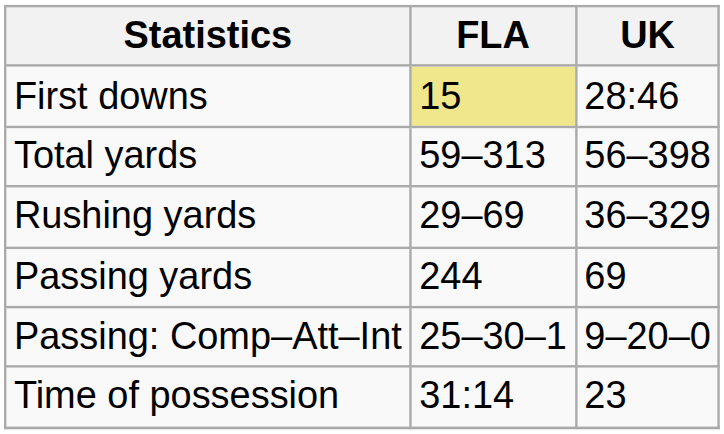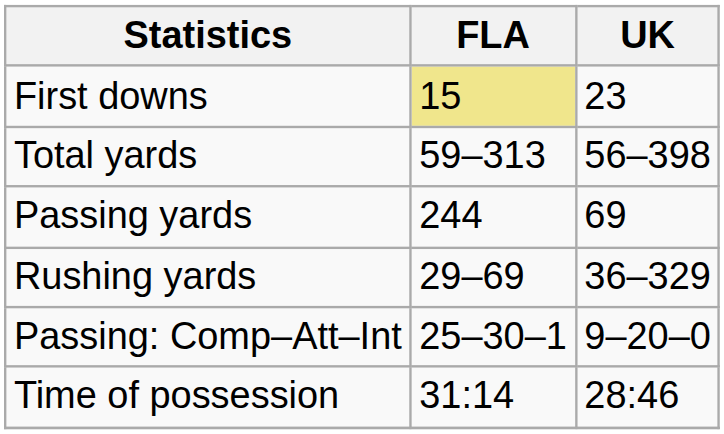(632, 95) 28:46 -> (605, 95) 23
rows swapped: (135, 215) <-> (133, 276)
(605, 396) 23 -> (632, 396) 28:46
